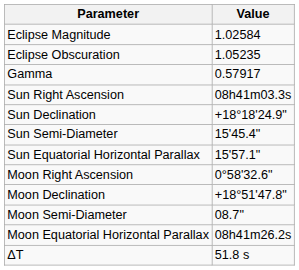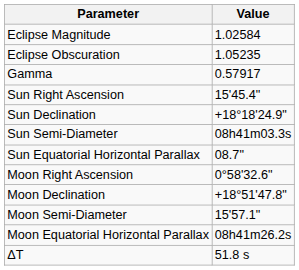(253, 94) 08h41m03.3s -> (238, 94) 15'45.4"
(238, 134) 15'45.4" -> (253, 134) 08h41m03.3s
(238, 154) 15'57.1" -> (229, 154) 08.7"
(229, 214) 08.7" -> (238, 214) 15'57.1"
